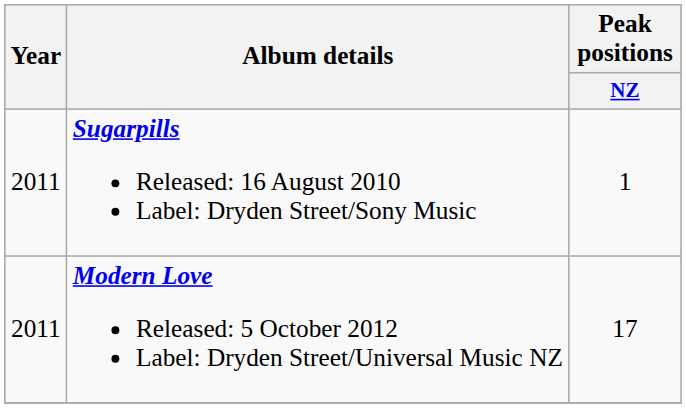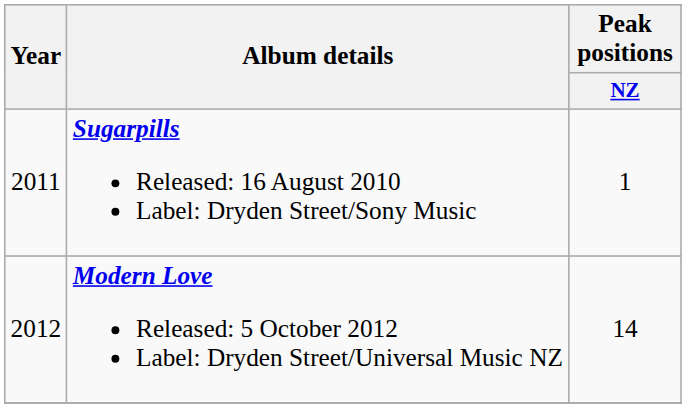(36, 329) 2011 -> (36, 329) 2012
(625, 329) 17 -> (625, 329) 14
